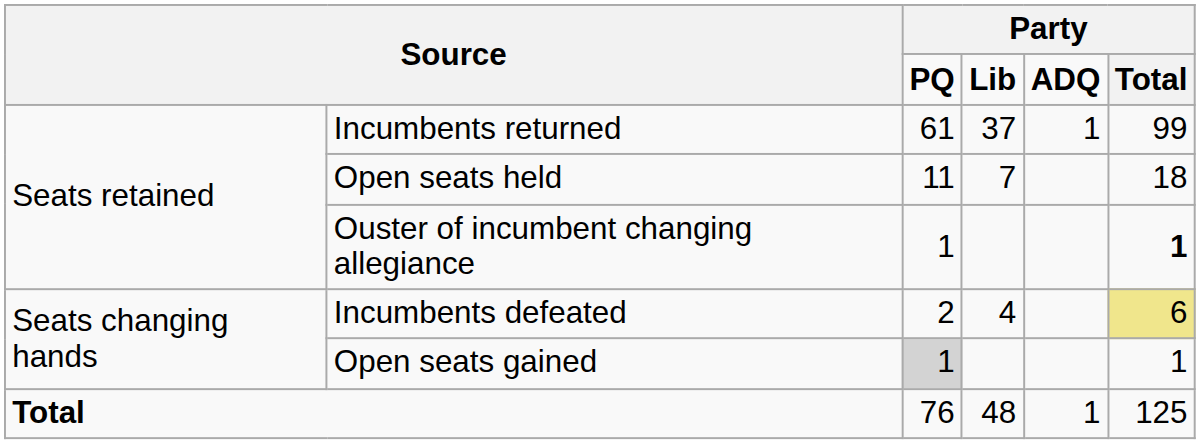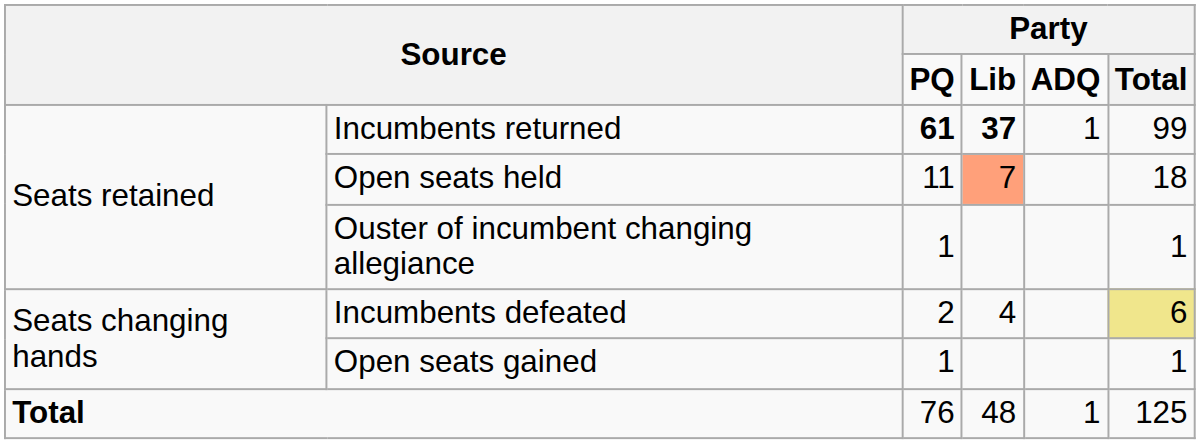(937, 128) normal -> (937, 128) bold
(999, 128) normal -> (999, 128) bold
(1008, 178) no background -> (1008, 178) lightsalmon background
(1179, 245) bold -> (1179, 245) normal
(946, 363) lightgrey background -> (946, 363) no background
